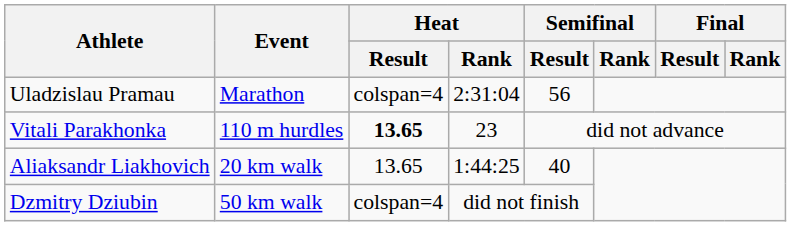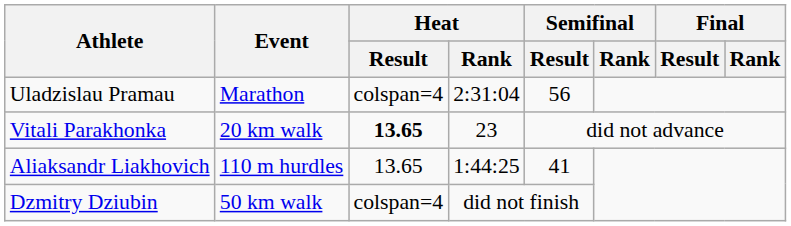(282, 130) 110 m hurdles -> (271, 130) 20 km walk
(271, 166) 20 km walk -> (282, 166) 110 m hurdles
(559, 166) 40 -> (559, 166) 41
